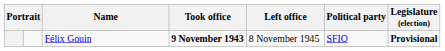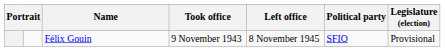(207, 38) bold -> (206, 38) normal
(414, 38) bold -> (413, 38) normal
